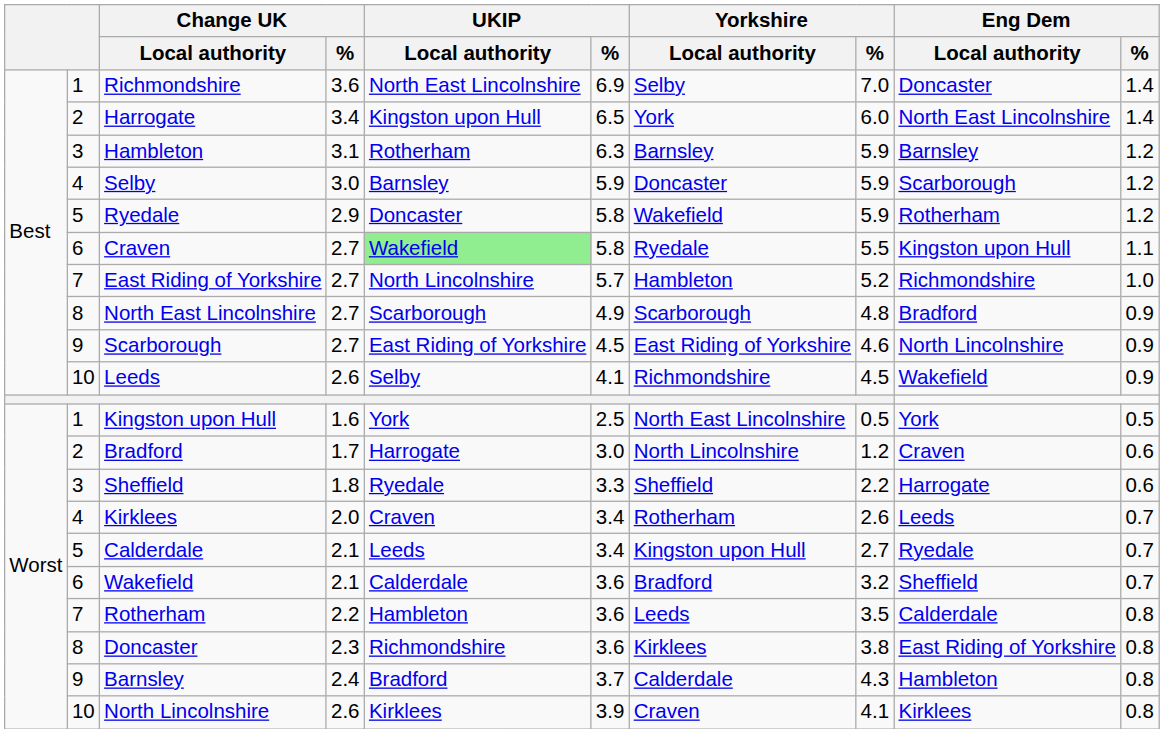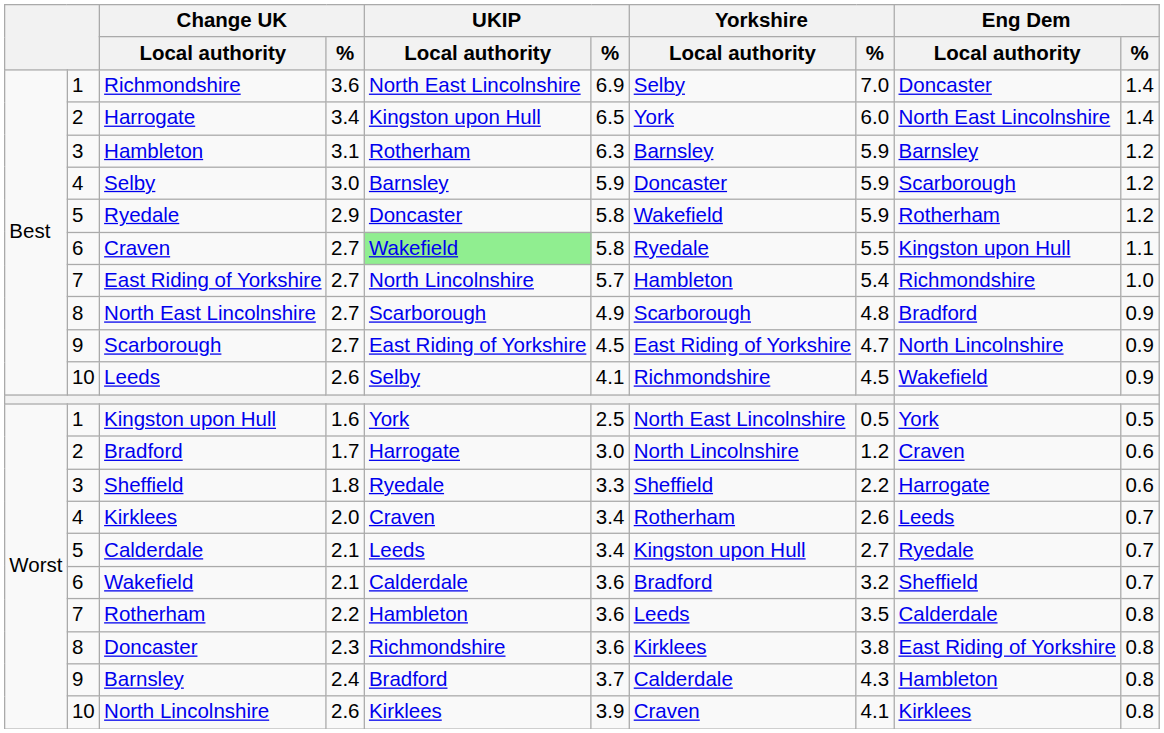(875, 280) 5.2 -> (875, 280) 5.4
(875, 345) 4.6 -> (875, 345) 4.7
